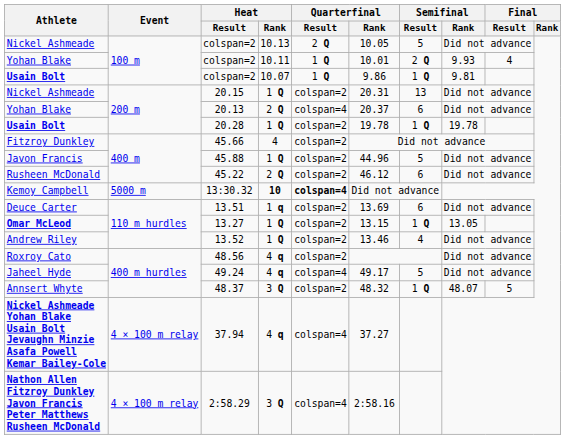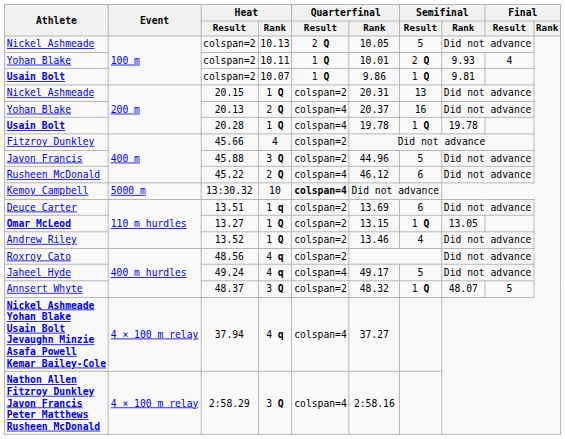(421, 109) 6 -> (421, 109) 16
(321, 125) colspan=2 -> (321, 125) colspan=4
(275, 158) 1 Q -> (275, 158) 3 Q
(321, 174) colspan=2 -> (321, 174) colspan=4
(275, 191) bold -> (275, 191) normal
